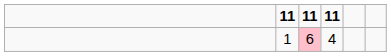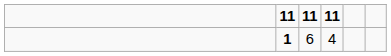(287, 39) normal -> (287, 39) bold
(310, 39) pink background -> (310, 39) no background
